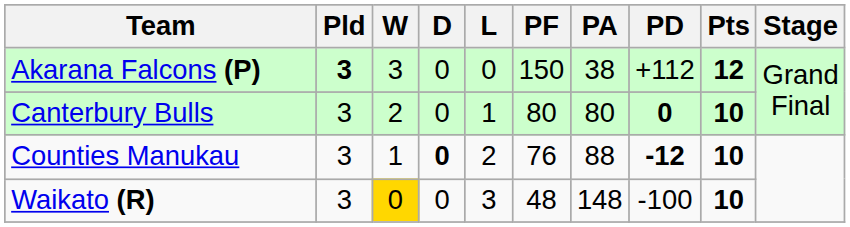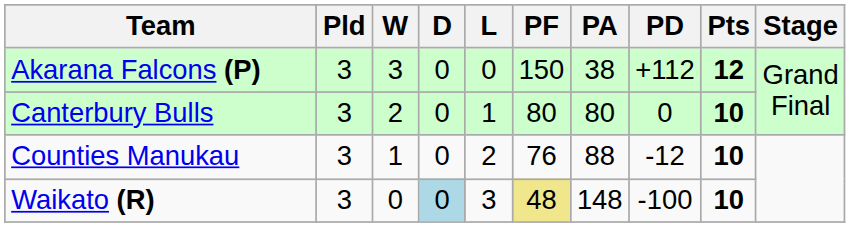(344, 69) bold -> (344, 69) normal
(665, 112) bold -> (665, 112) normal
(442, 156) bold -> (442, 156) normal
(665, 156) bold -> (665, 156) normal
(395, 199) gold background -> (395, 199) no background
(442, 199) no background -> (442, 199) lightblue background
(541, 199) no background -> (541, 199) khaki background
